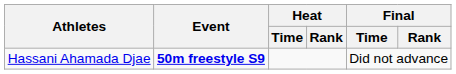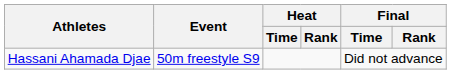(211, 59) bold -> (208, 59) normal
